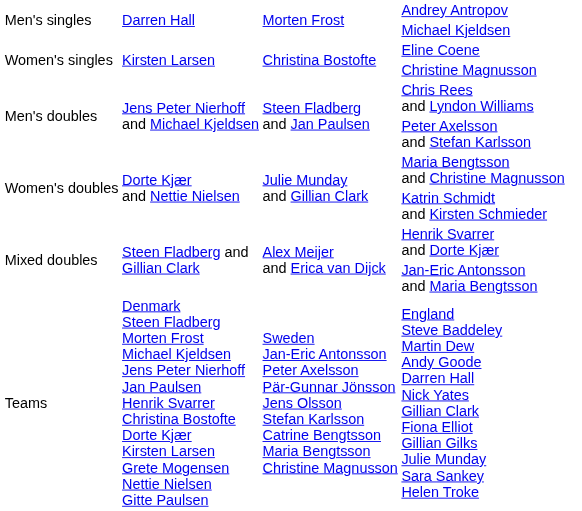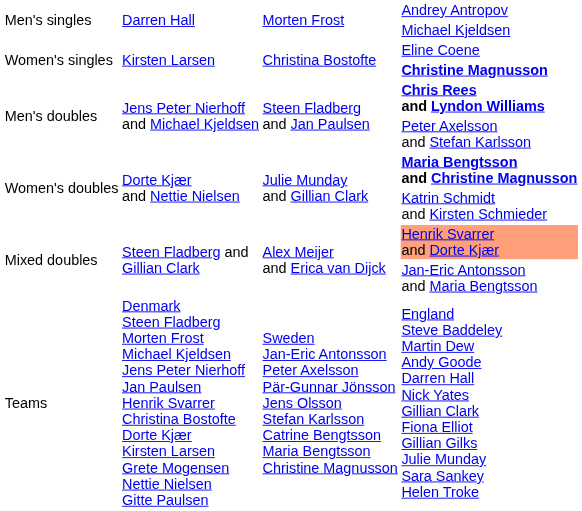(469, 70) normal -> (475, 70) bold
(468, 98) normal -> (473, 98) bold
(483, 170) normal -> (489, 170) bold
(450, 242) no background -> (450, 242) lightsalmon background
